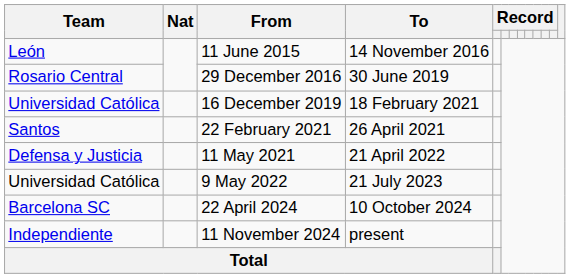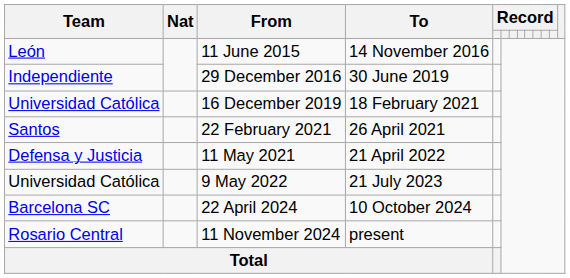(66, 77) Rosario Central -> (61, 77) Independiente
(61, 234) Independiente -> (66, 234) Rosario Central
